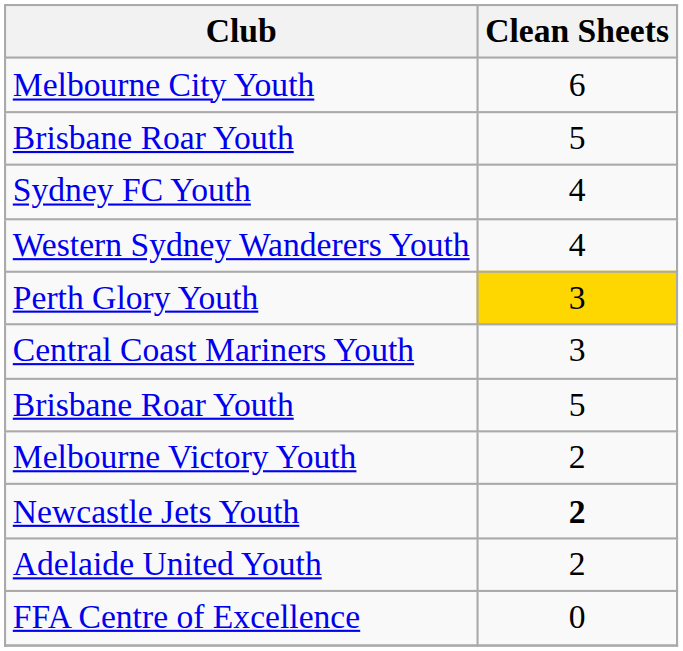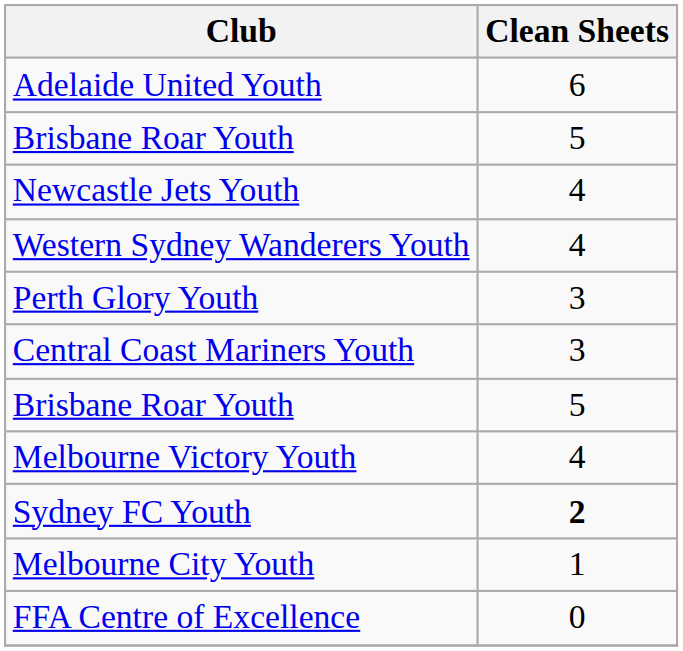(164, 84) Melbourne City Youth -> (167, 84) Adelaide United Youth
(132, 191) Sydney FC Youth -> (156, 191) Newcastle Jets Youth
(577, 297) gold background -> (577, 297) no background
(577, 457) 2 -> (577, 457) 4
(156, 510) Newcastle Jets Youth -> (132, 510) Sydney FC Youth
(167, 564) Adelaide United Youth -> (164, 564) Melbourne City Youth
(577, 564) 2 -> (577, 564) 1
